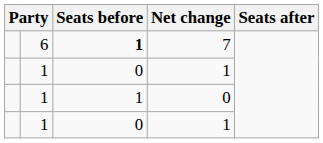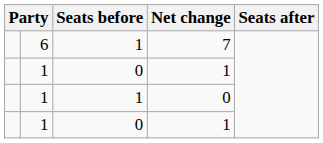(139, 44) bold -> (139, 44) normal
